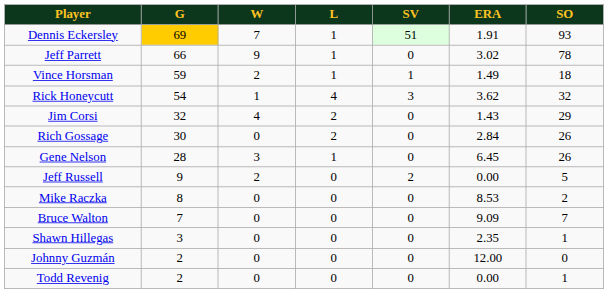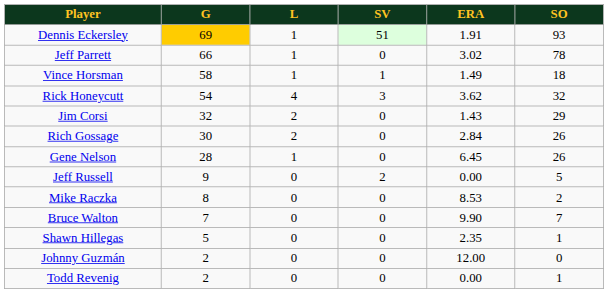- column: (257, 14)
(180, 75) 59 -> (206, 75) 58
(488, 217) 9.09 -> (471, 217) 9.90
(180, 237) 3 -> (206, 237) 5
